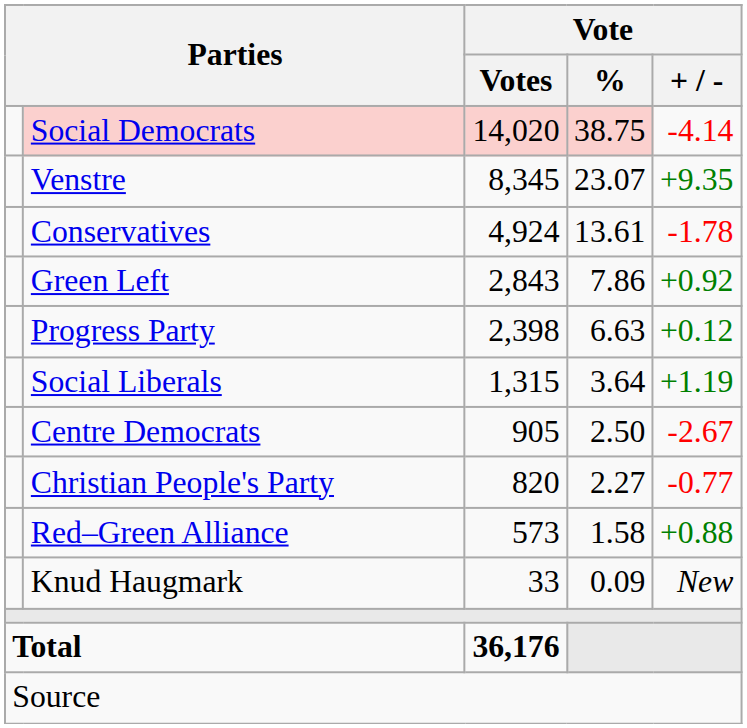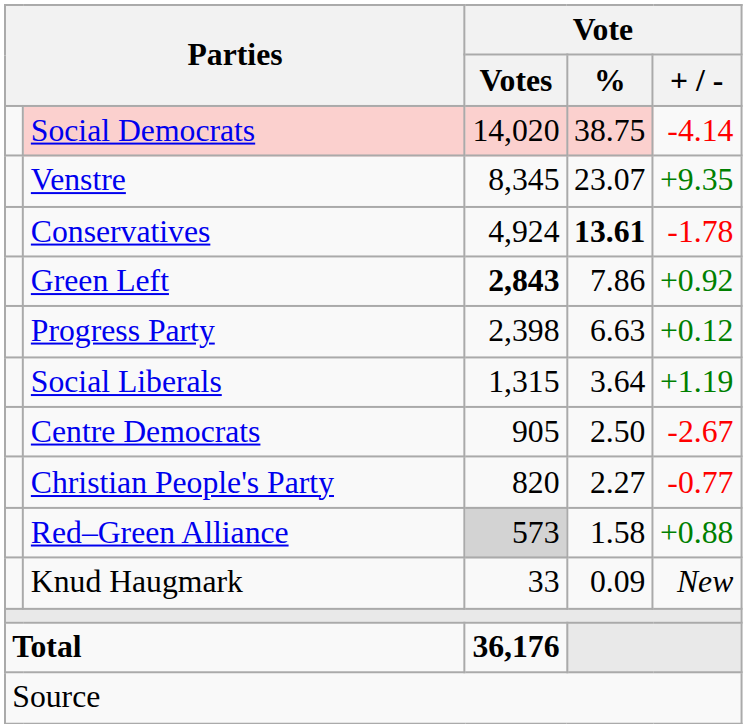(610, 230) normal -> (610, 230) bold
(524, 280) normal -> (524, 280) bold
(536, 532) no background -> (536, 532) lightgrey background
